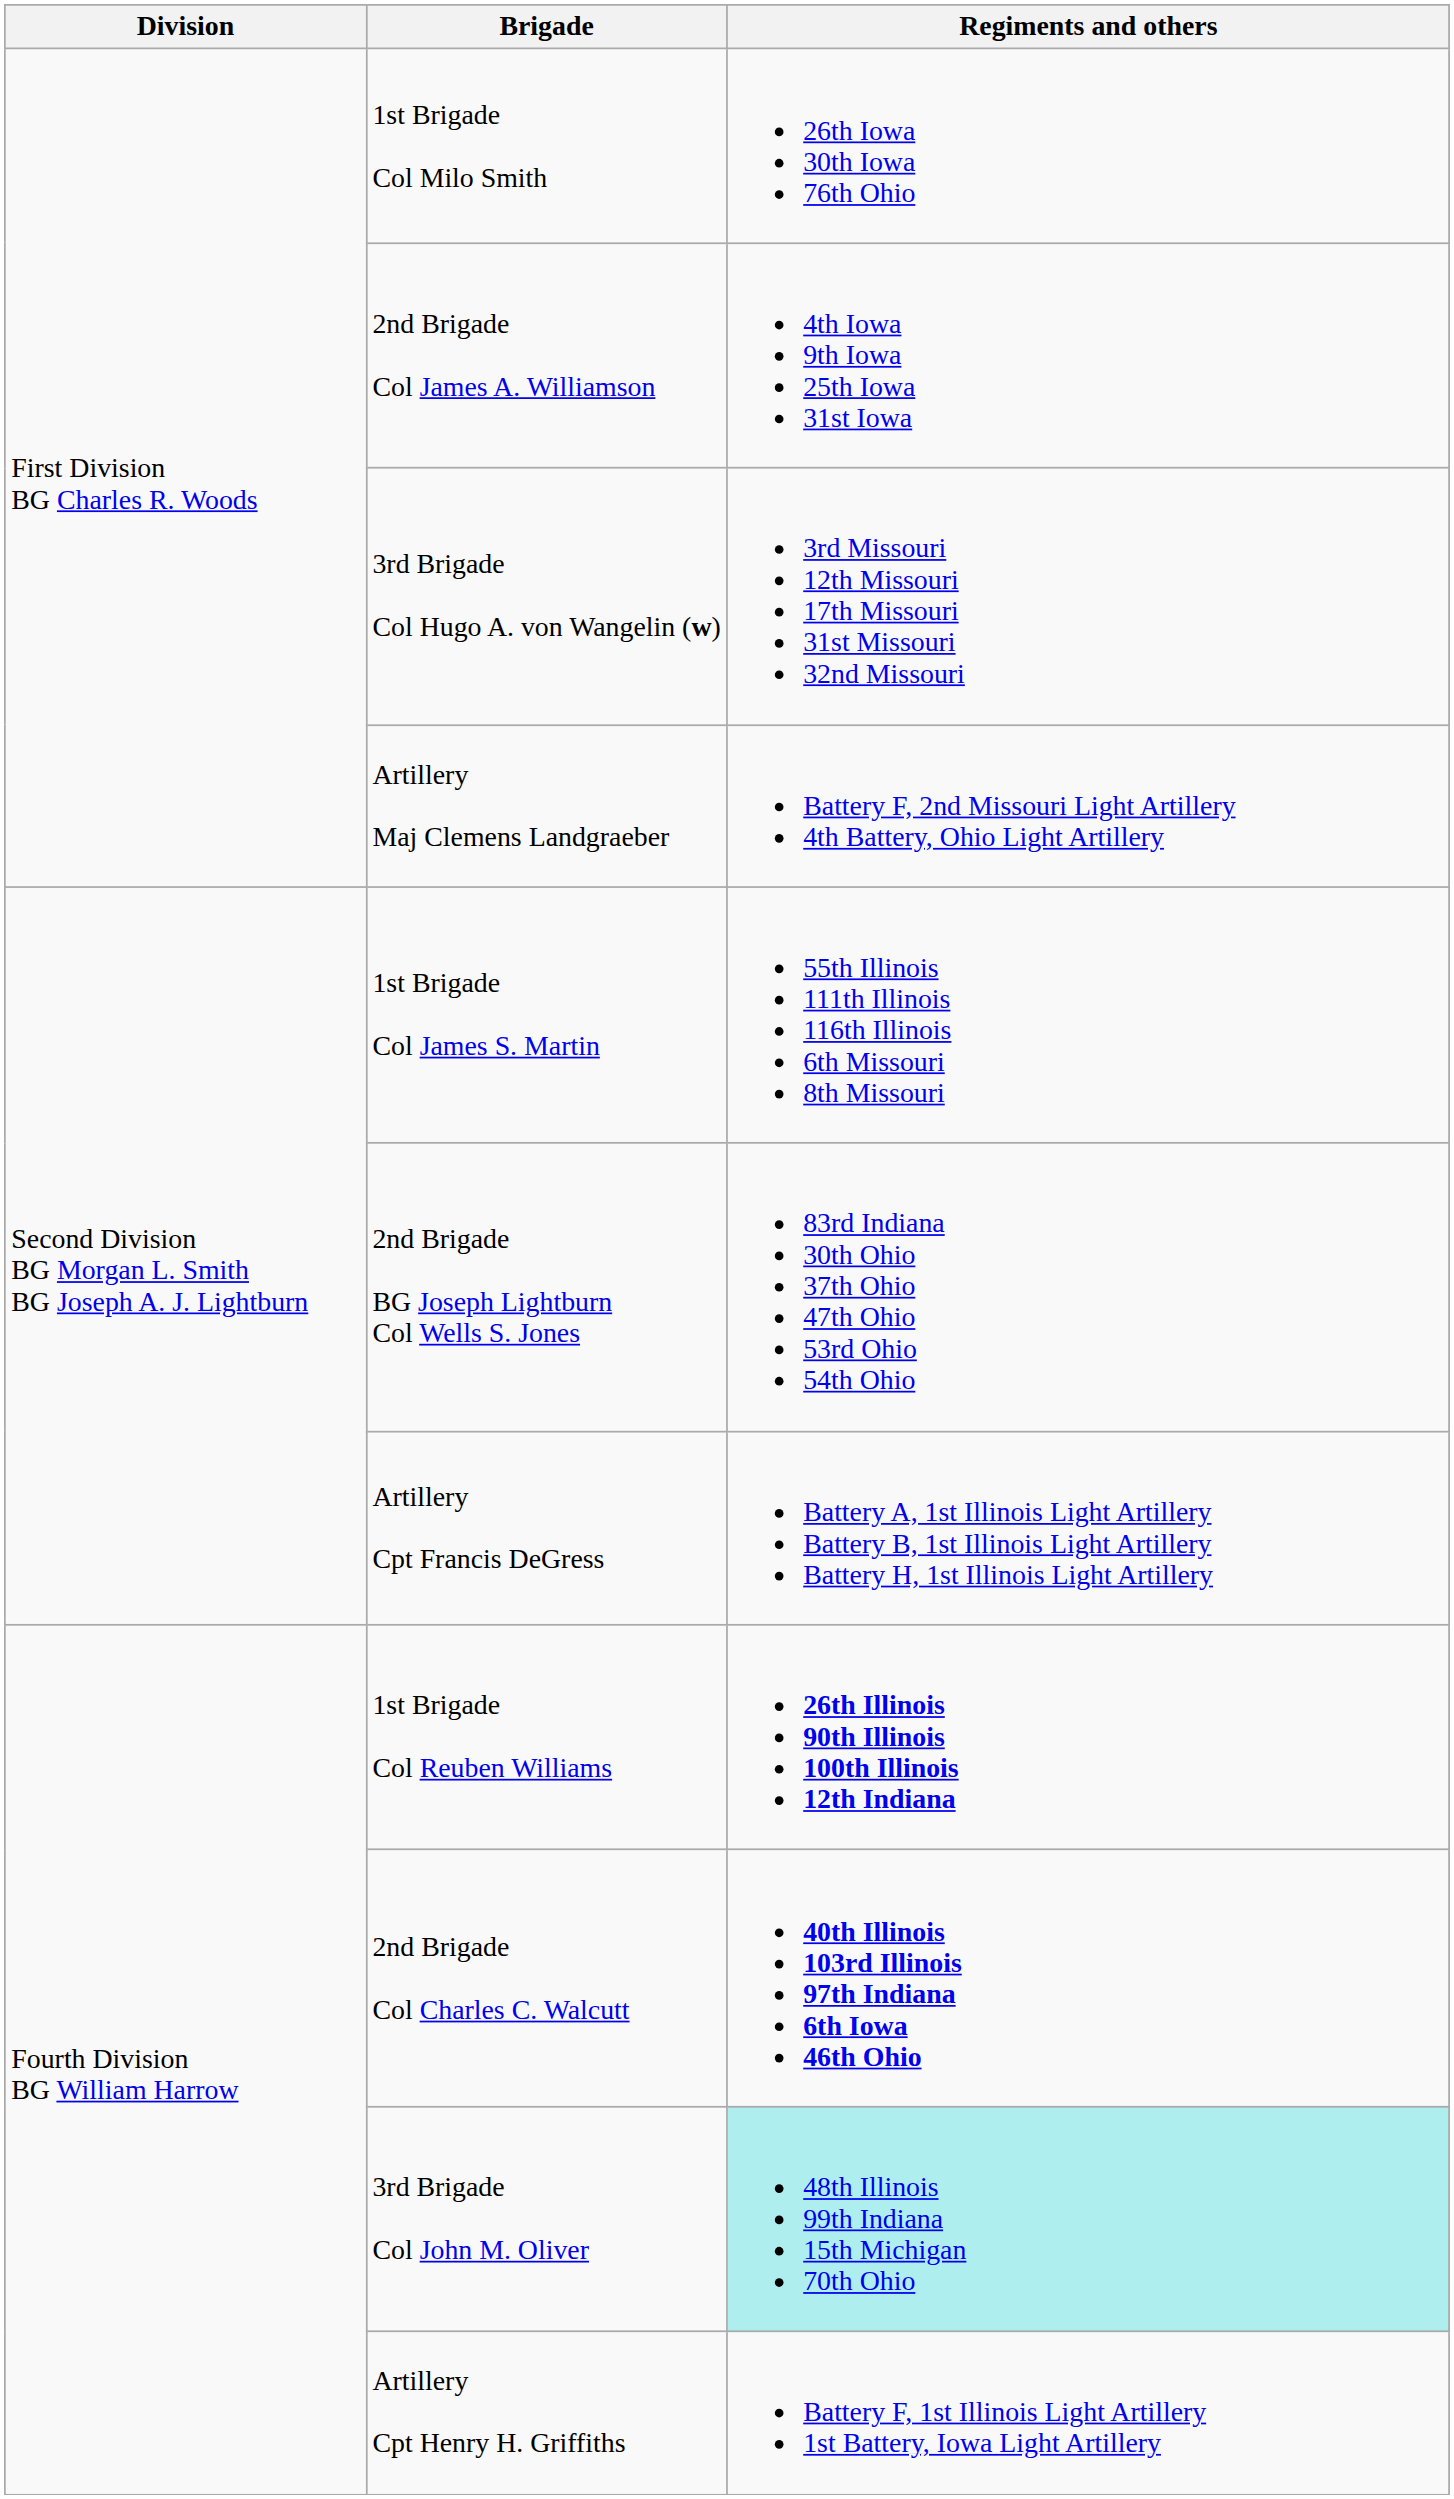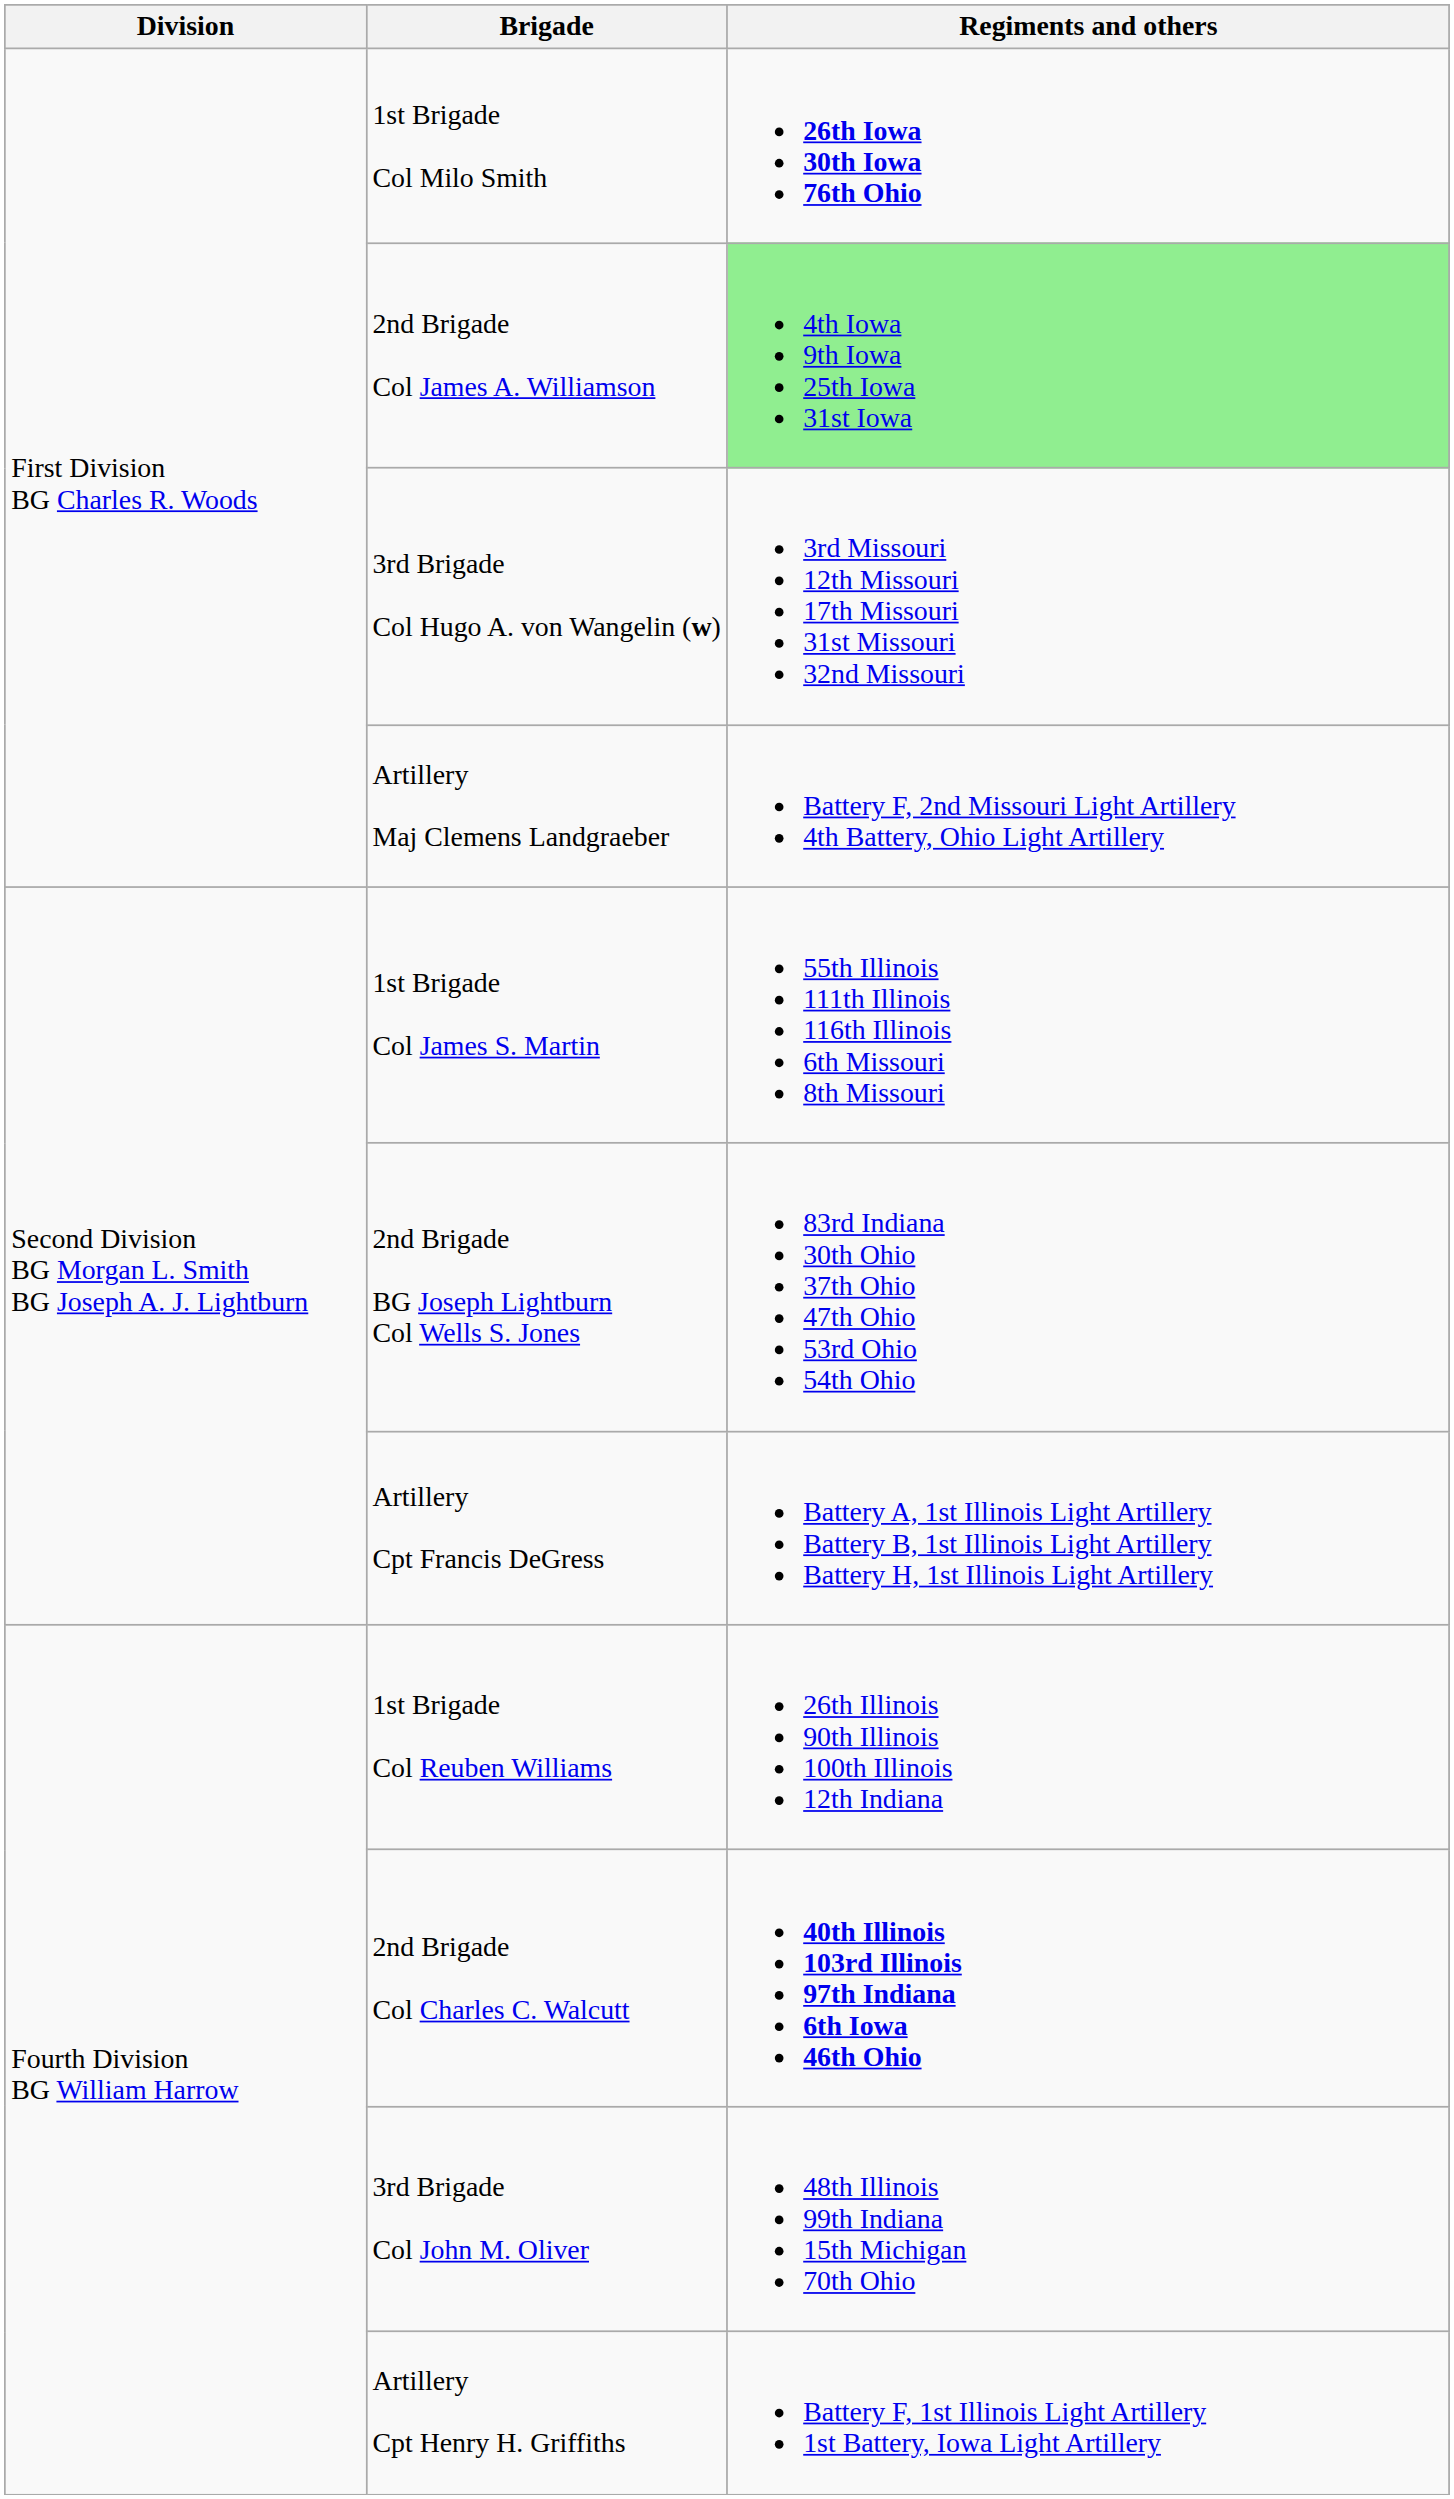(1088, 162) normal -> (1088, 162) bold
(1088, 371) no background -> (1088, 371) lightgreen background
(1088, 1753) bold -> (1088, 1753) normal
(1088, 2235) paleturquoise background -> (1088, 2235) no background
